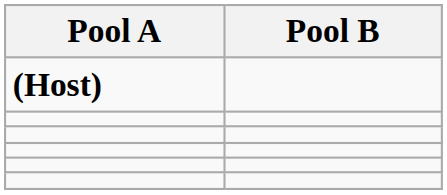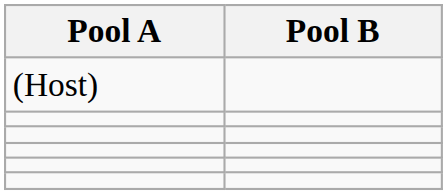(57, 84) bold -> (55, 84) normal
